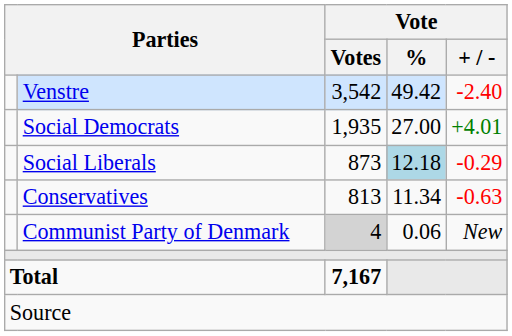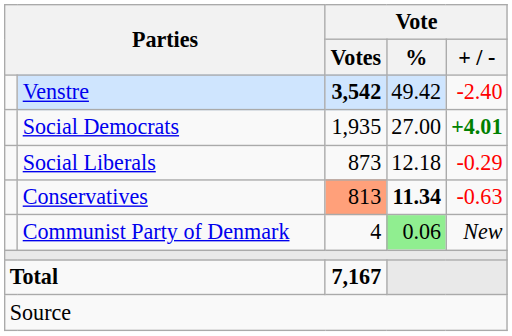(356, 92) normal -> (356, 92) bold
(477, 127) normal -> (477, 127) bold
(416, 162) lightblue background -> (416, 162) no background
(365, 197) no background -> (365, 197) lightsalmon background
(417, 197) normal -> (417, 197) bold
(376, 232) lightgrey background -> (376, 232) no background
(422, 232) no background -> (422, 232) lightgreen background
